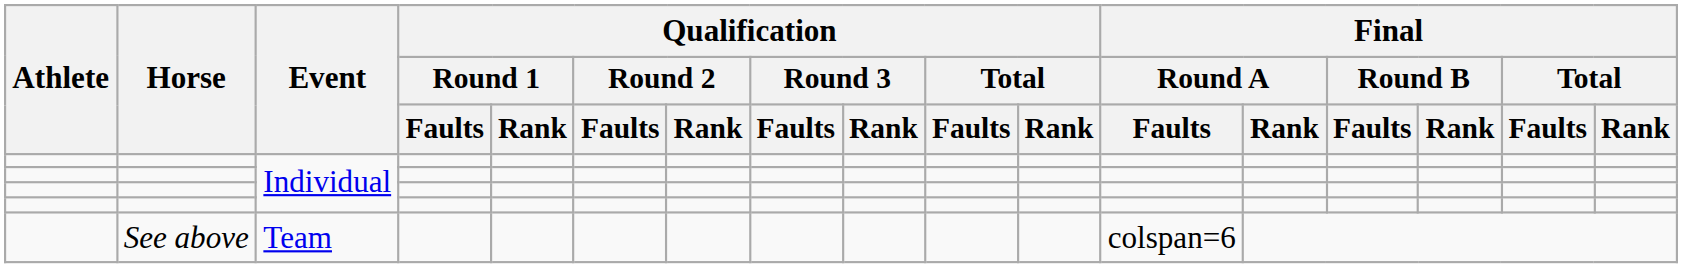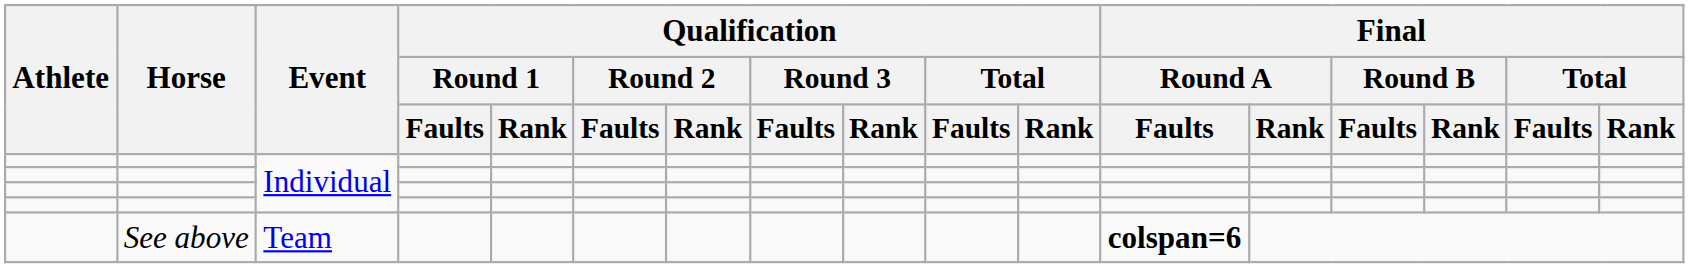(1172, 237) normal -> (1174, 237) bold
